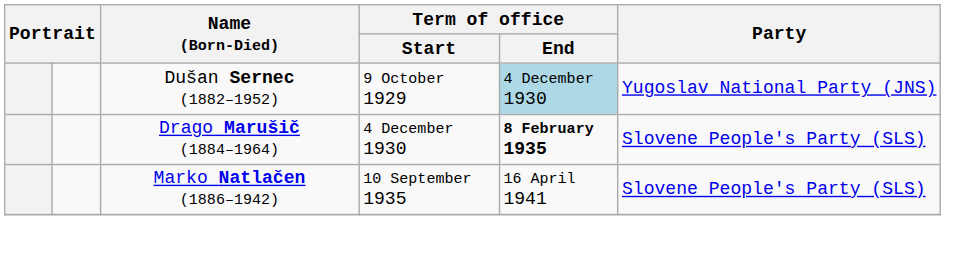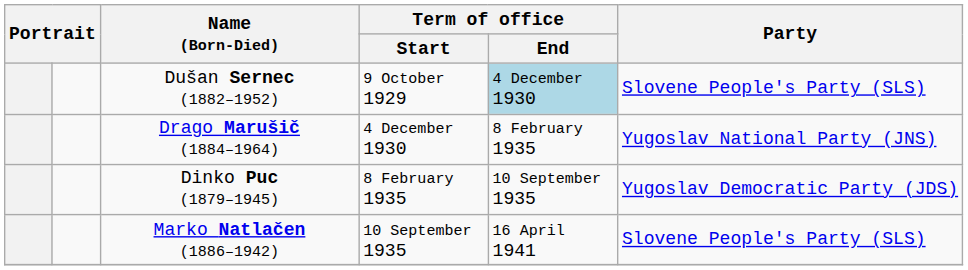(779, 89) Yugoslav National Party (JNS) -> (774, 89) Slovene People's Party (SLS)
(549, 139) bold -> (538, 140) normal
(774, 139) Slovene People's Party (SLS) -> (779, 139) Yugoslav National Party (JNS)
+ row: (229, 189)
